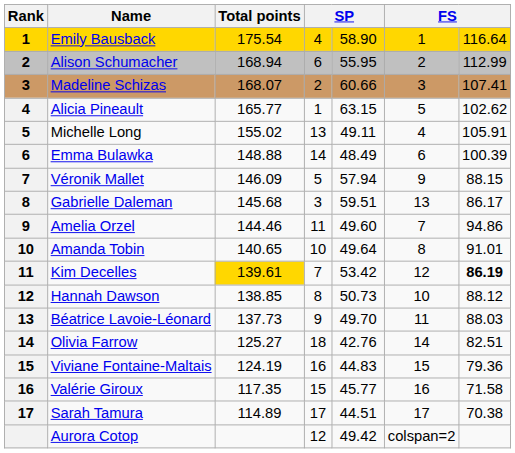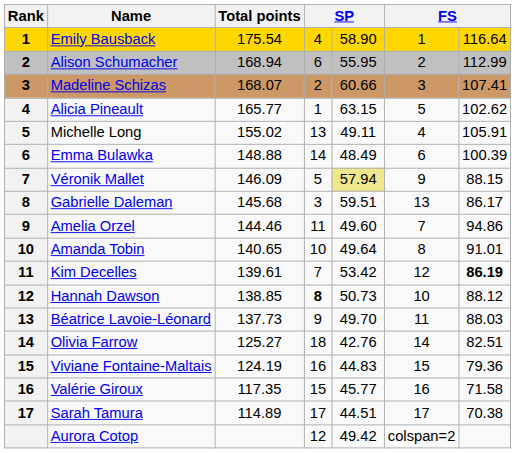(358, 179) no background -> (358, 179) khaki background
(259, 272) gold background -> (259, 272) no background
(318, 296) normal -> (318, 296) bold
